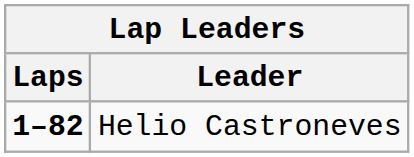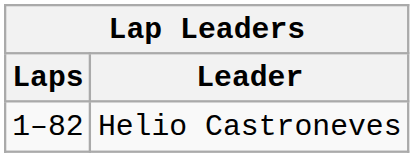(48, 126) bold -> (48, 126) normal
